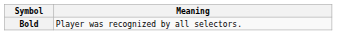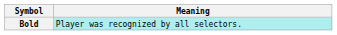(149, 24) no background -> (149, 24) paleturquoise background
